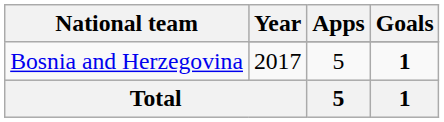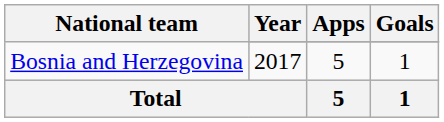(405, 60) bold -> (405, 60) normal
